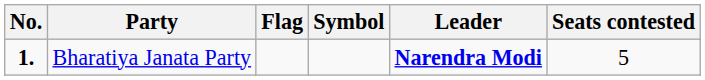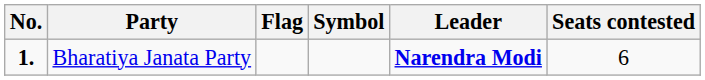(624, 57) 5 -> (624, 57) 6
